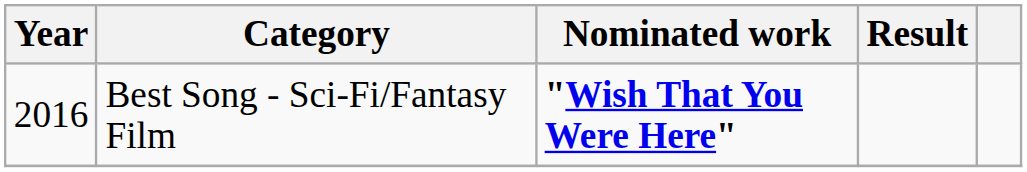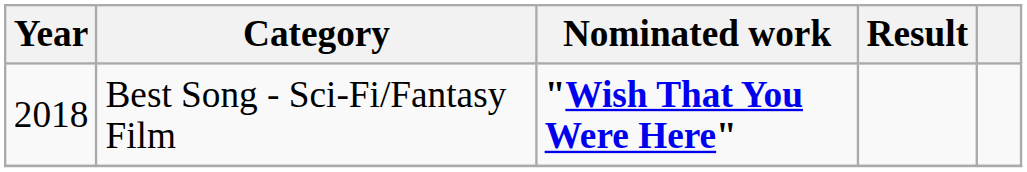(51, 114) 2016 -> (51, 114) 2018
